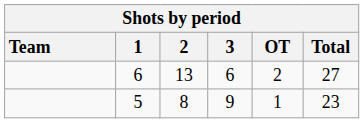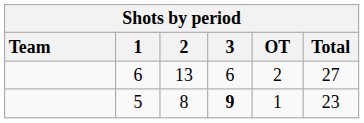(230, 103) normal -> (230, 103) bold
